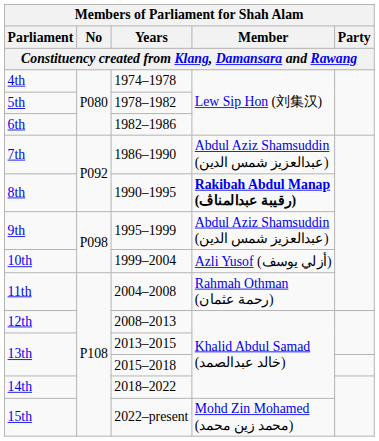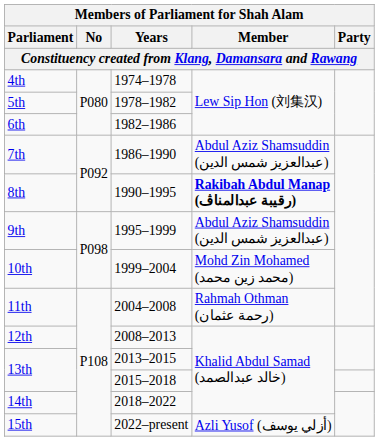(263, 261) Azli Yusof (أزلي يوسف) -> (252, 269) Mohd Zin Mohamed (محمد زين محمد)
(252, 417) Mohd Zin Mohamed (محمد زين محمد) -> (263, 425) Azli Yusof (أزلي يوسف)
